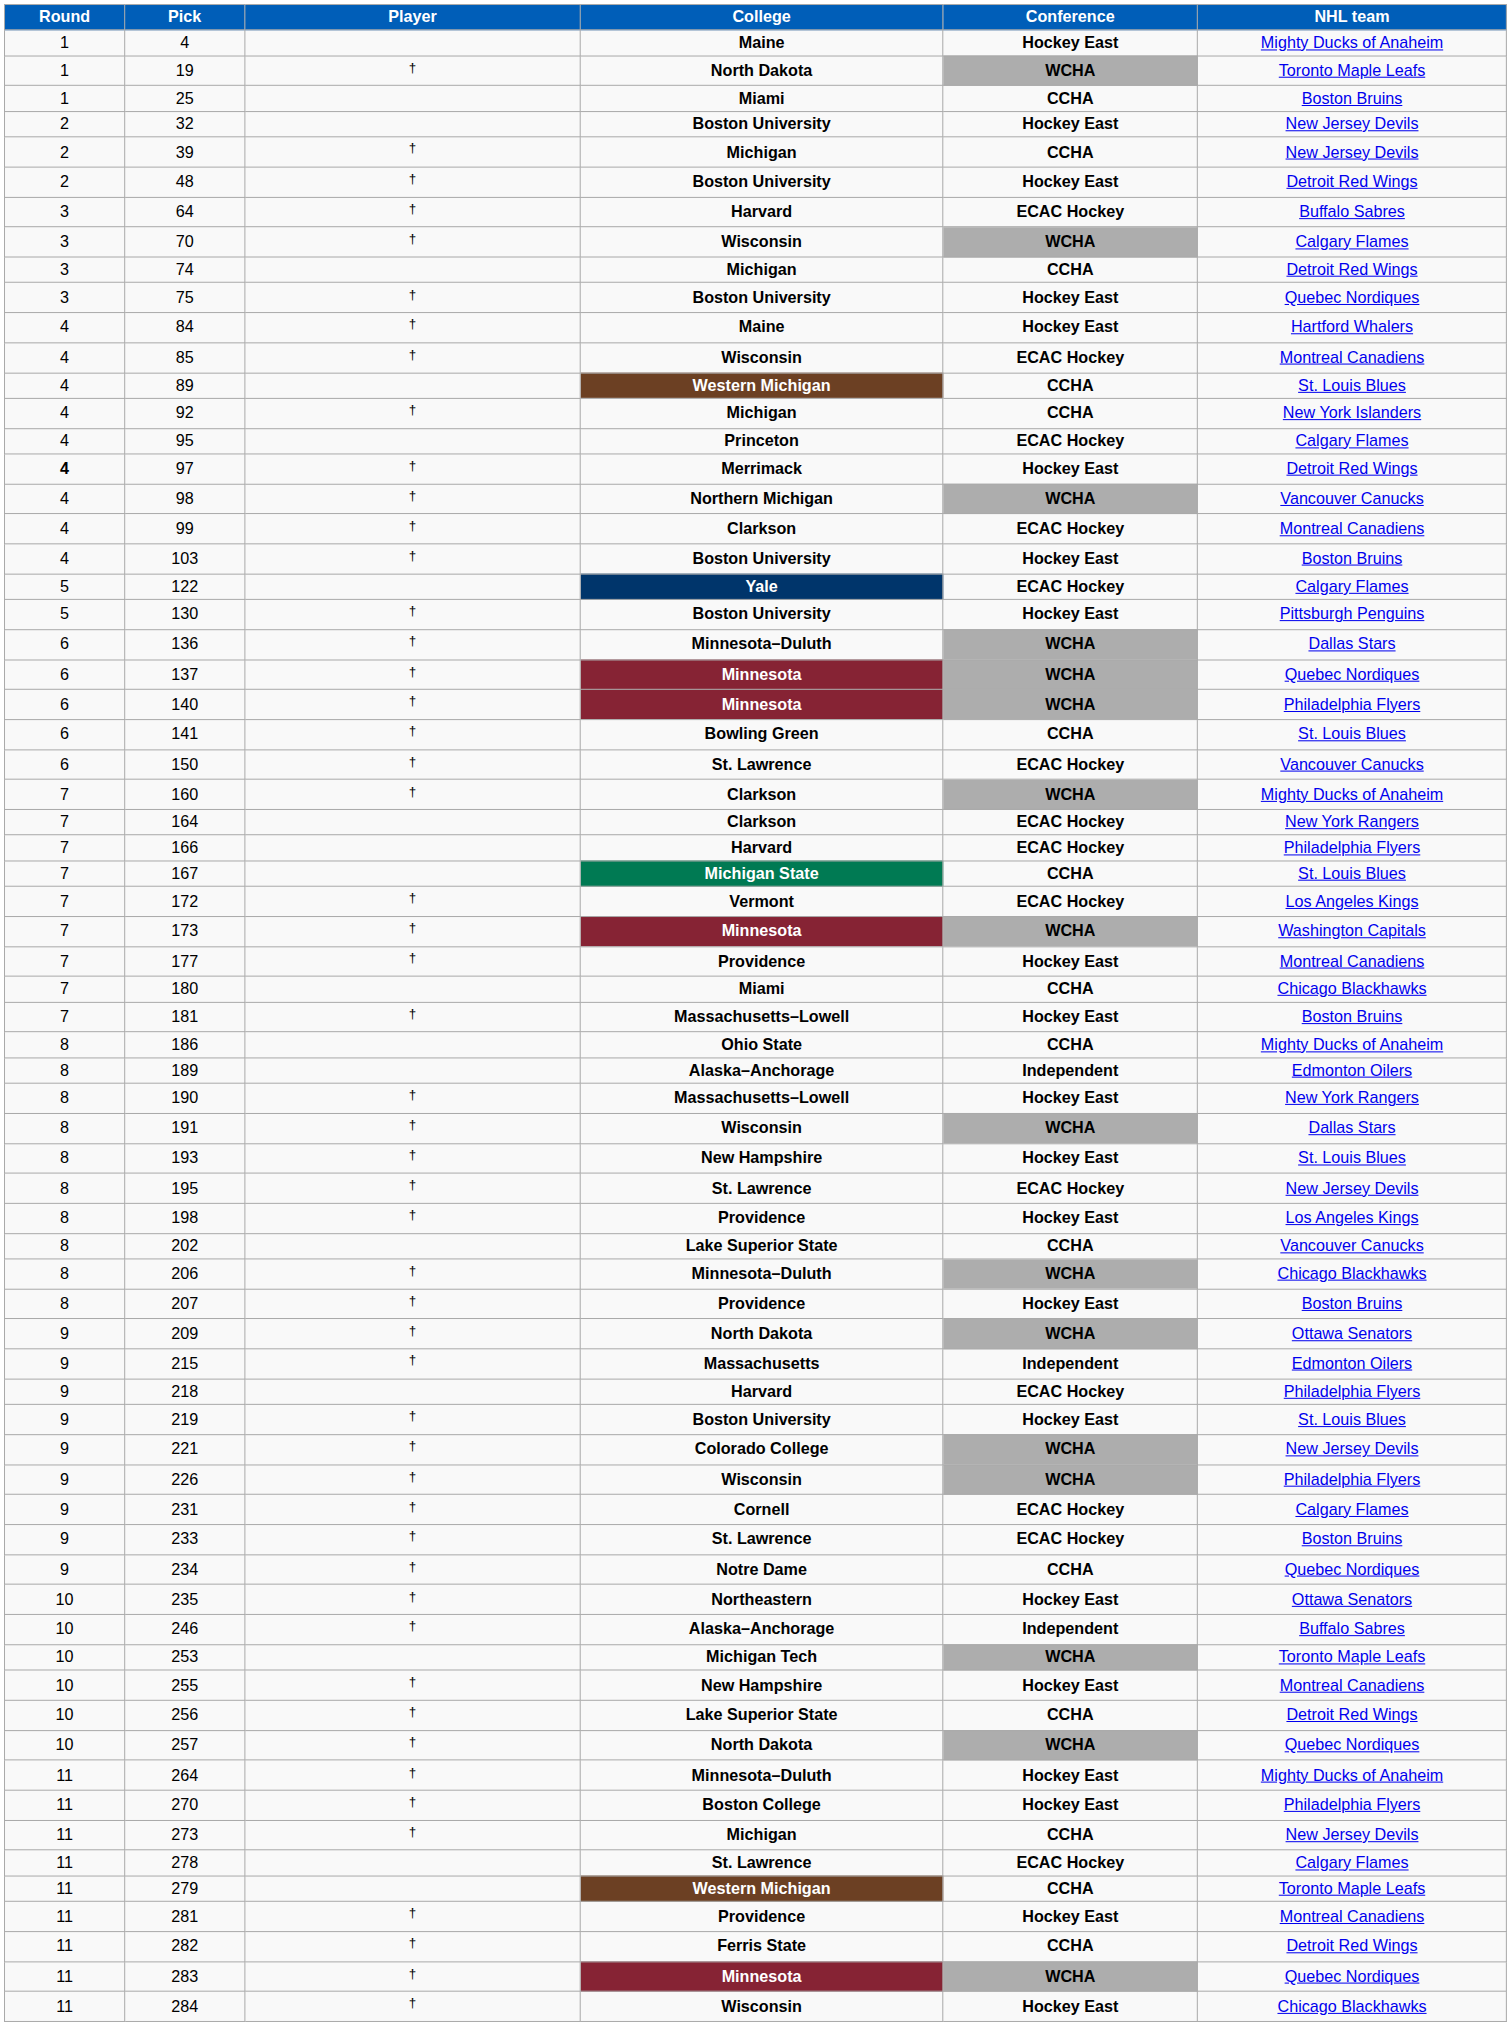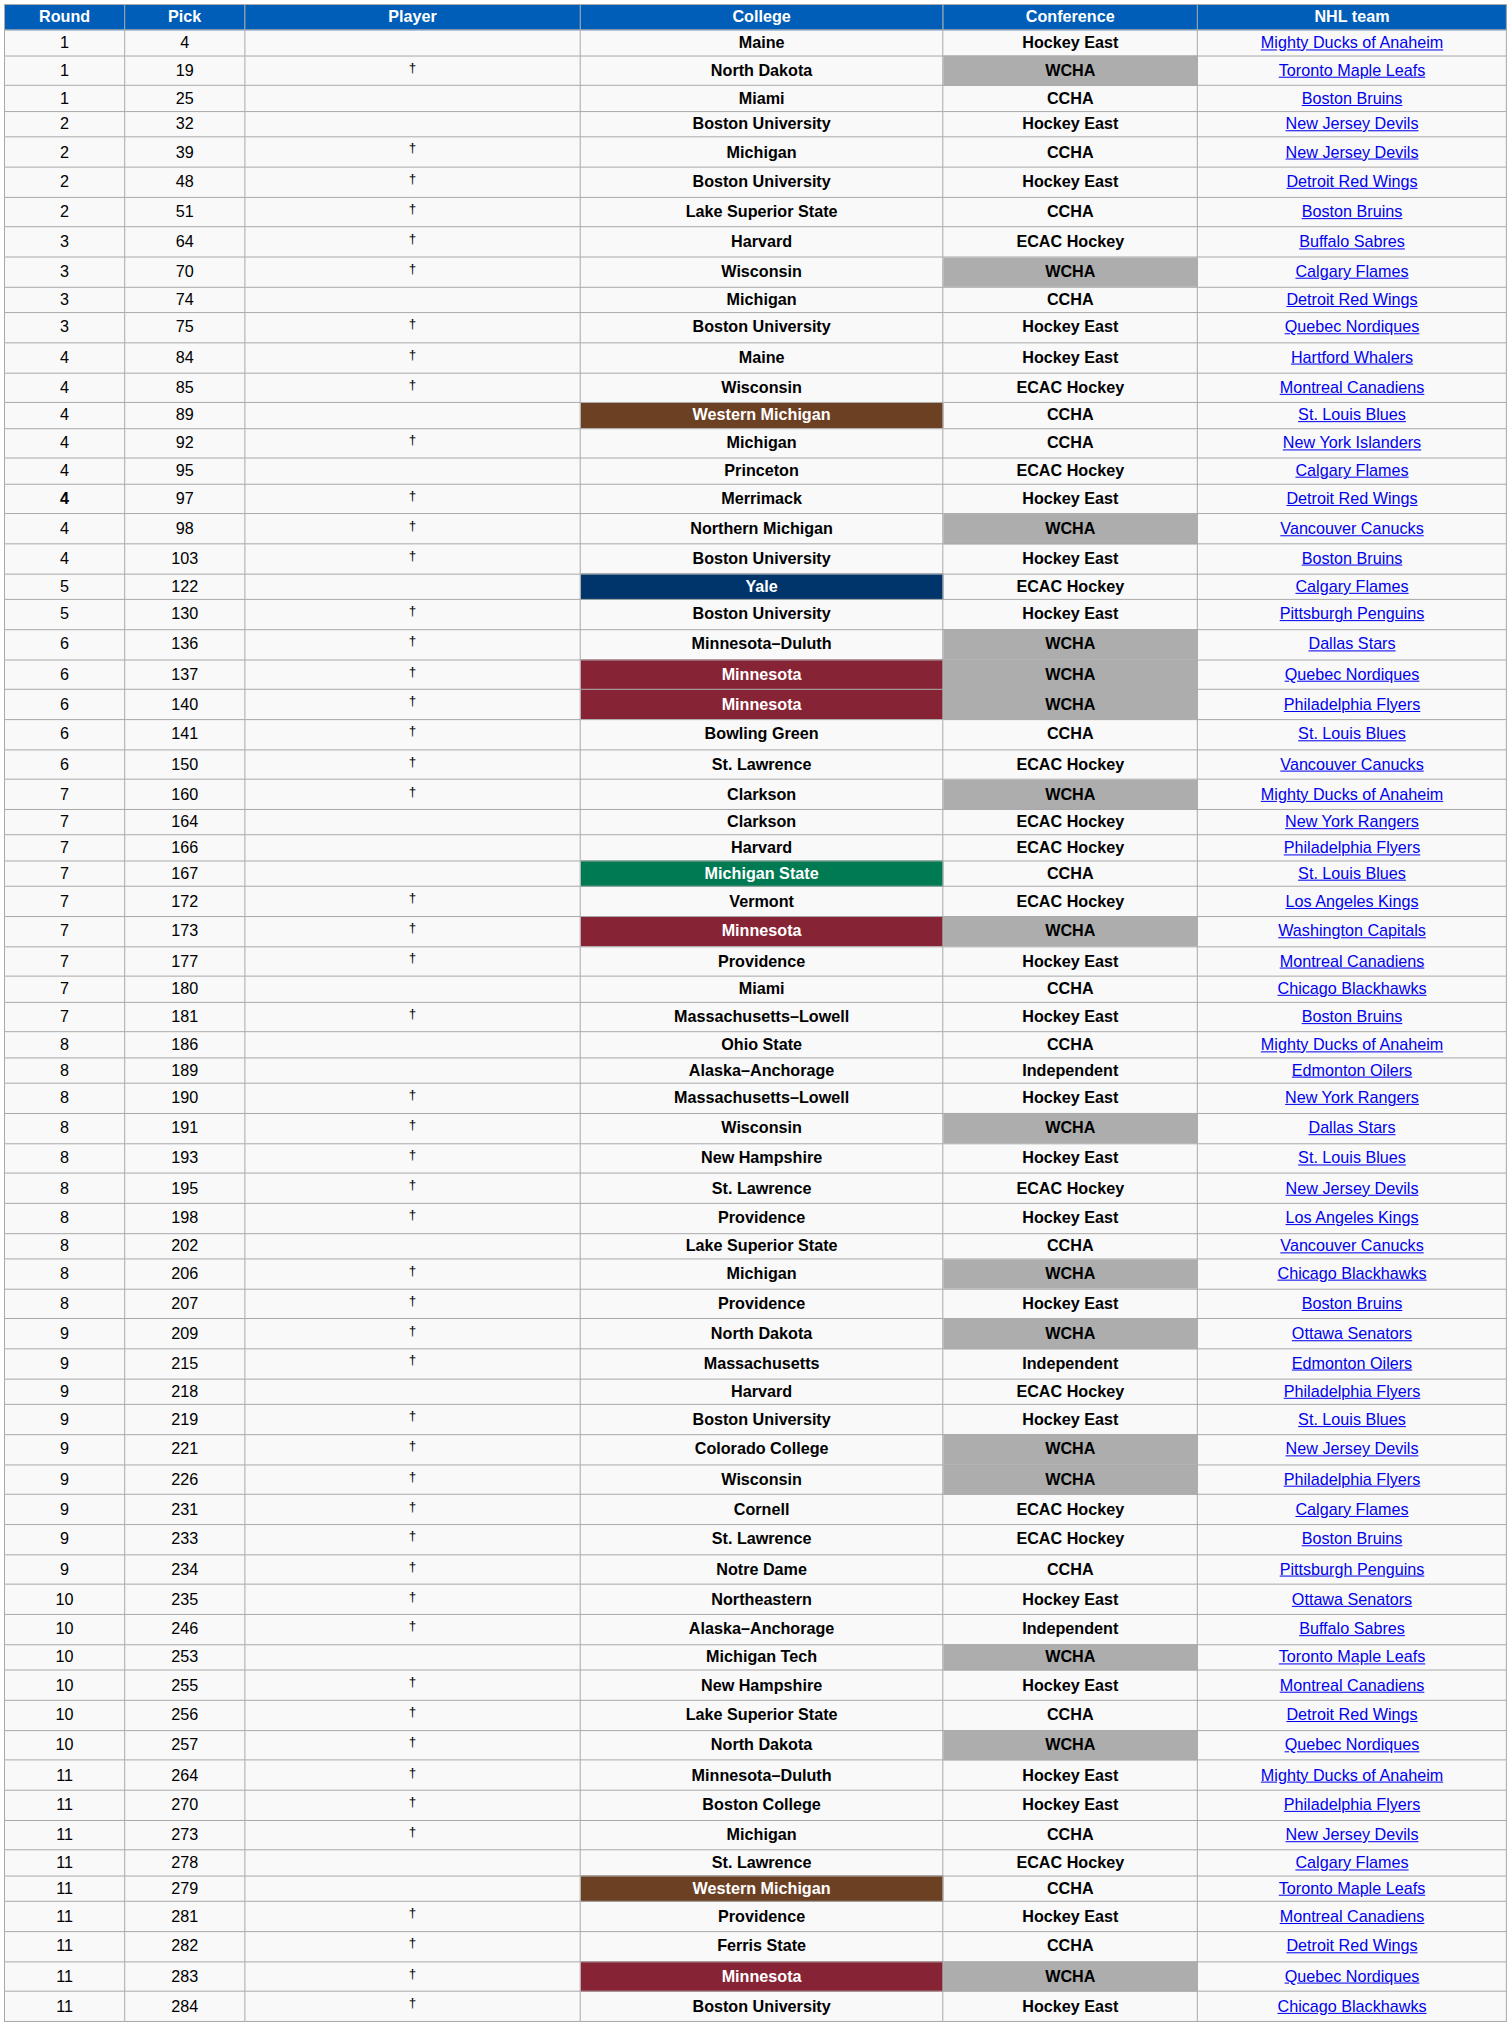+ row: (185, 212)
- row: (185, 528)
(762, 1273) Minnesota–Duluth -> (762, 1273) Michigan
(1352, 1569) Quebec Nordiques -> (1352, 1569) Pittsburgh Penguins
(762, 2006) Wisconsin -> (762, 2006) Boston University
